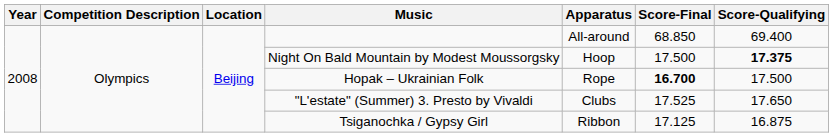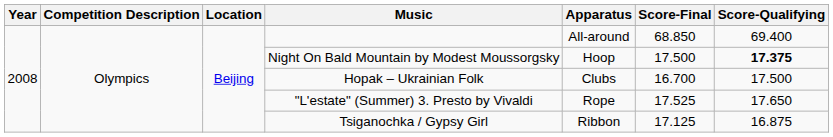(599, 79) Rope -> (599, 79) Clubs
(675, 79) bold -> (675, 79) normal
(599, 100) Clubs -> (599, 100) Rope
